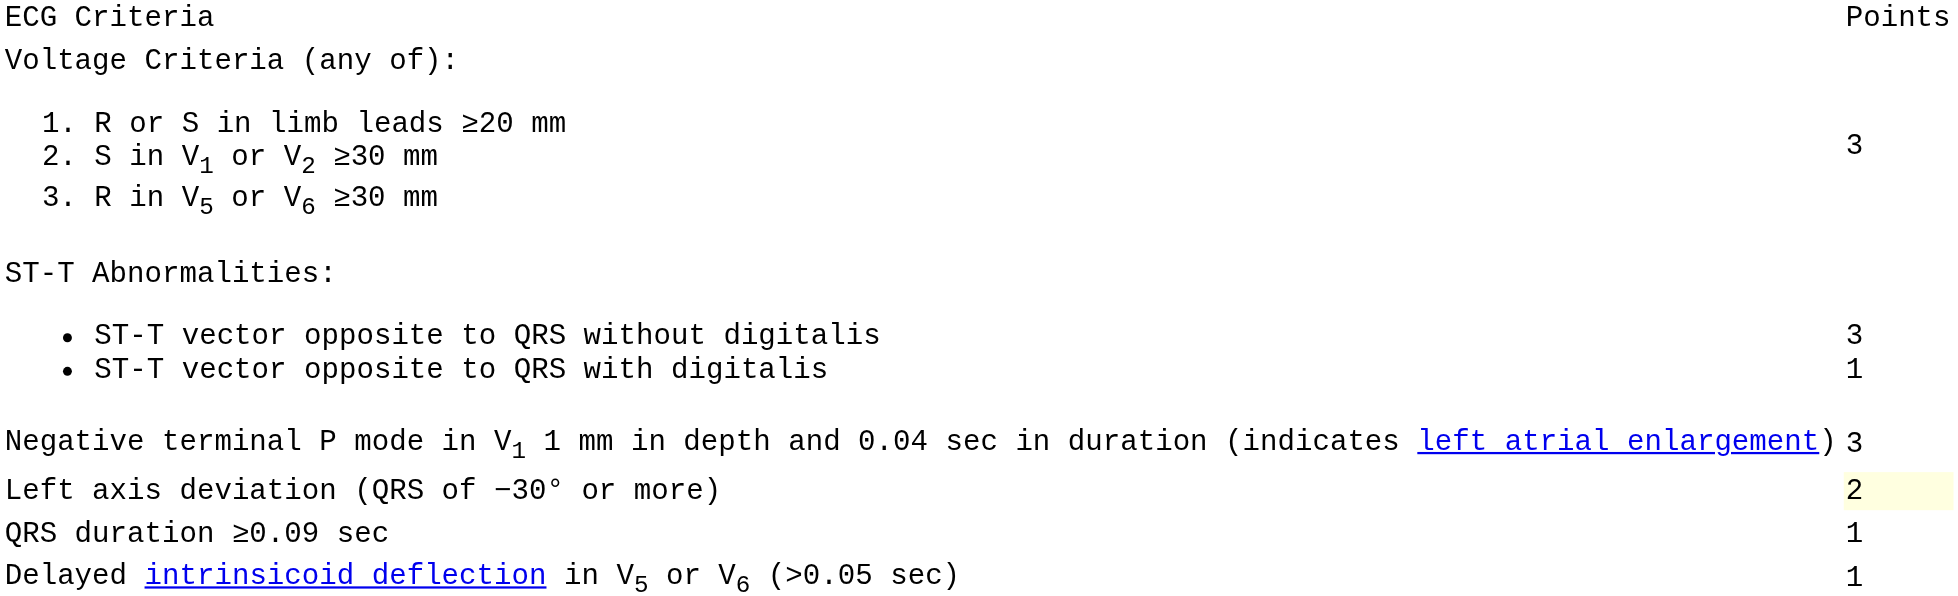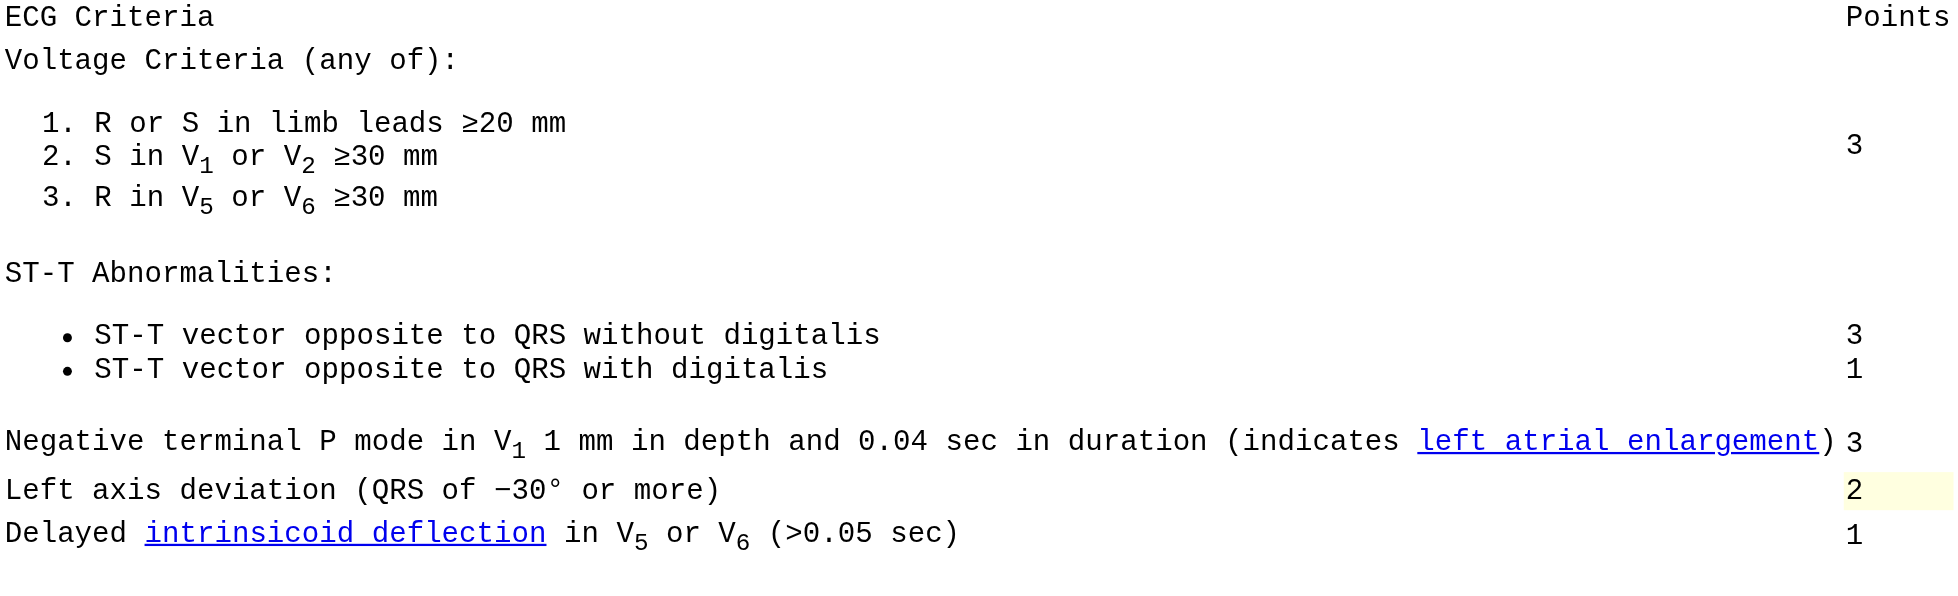- row: (197, 533)
